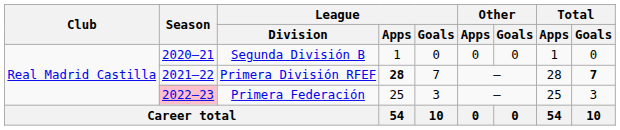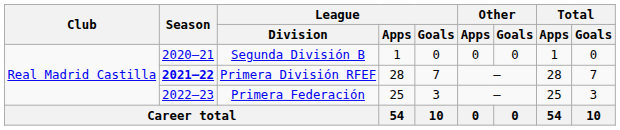(188, 75) normal -> (188, 75) bold
(397, 75) bold -> (397, 75) normal
(594, 75) bold -> (594, 75) normal
(188, 95) pink background -> (188, 95) no background
